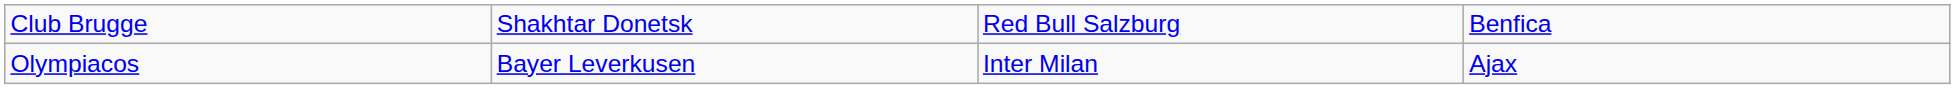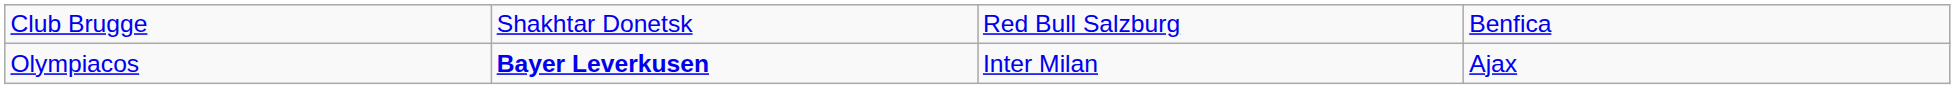(596, 63) normal -> (603, 63) bold
